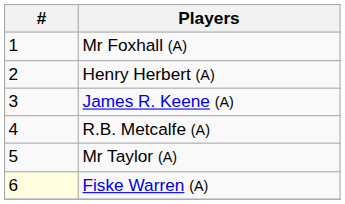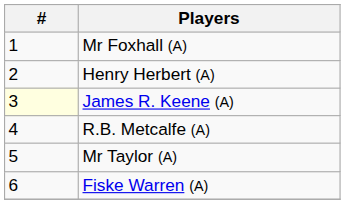(13, 101) no background -> (13, 101) lightyellow background
(13, 184) lightyellow background -> (13, 184) no background
